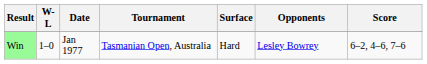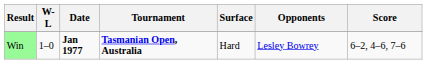(72, 45) normal -> (72, 45) bold
(156, 45) normal -> (139, 45) bold
